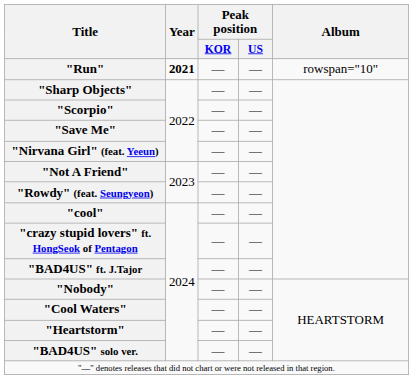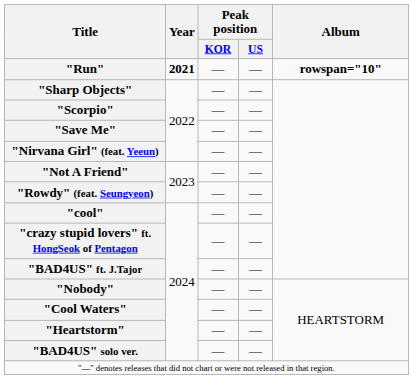(341, 69) normal -> (341, 69) bold
